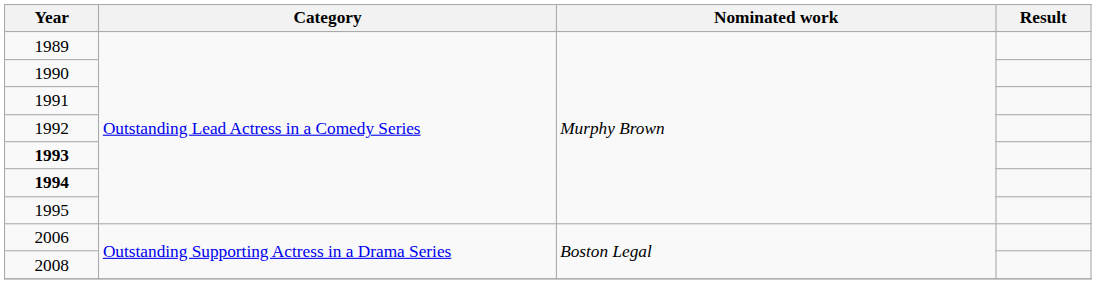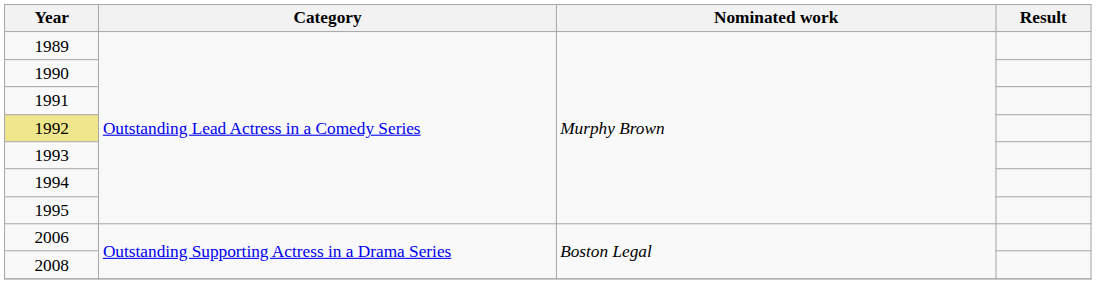(52, 127) no background -> (52, 127) khaki background
(52, 155) bold -> (52, 155) normal
(52, 182) bold -> (52, 182) normal
